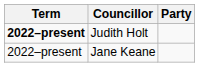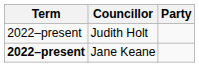(46, 33) bold -> (44, 33) normal
(44, 52) normal -> (46, 52) bold
